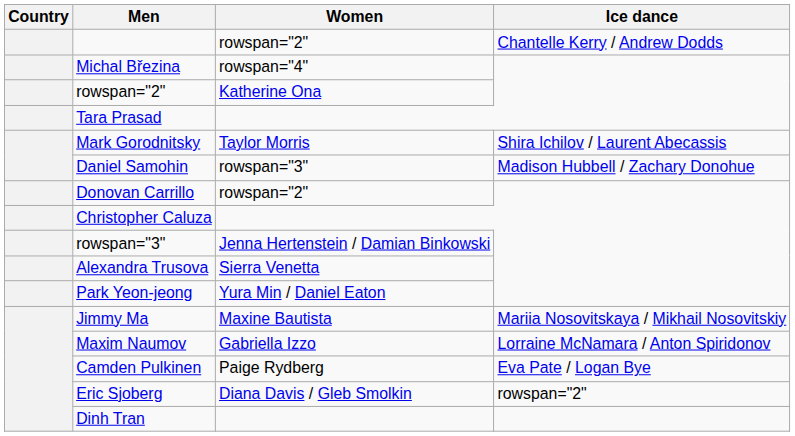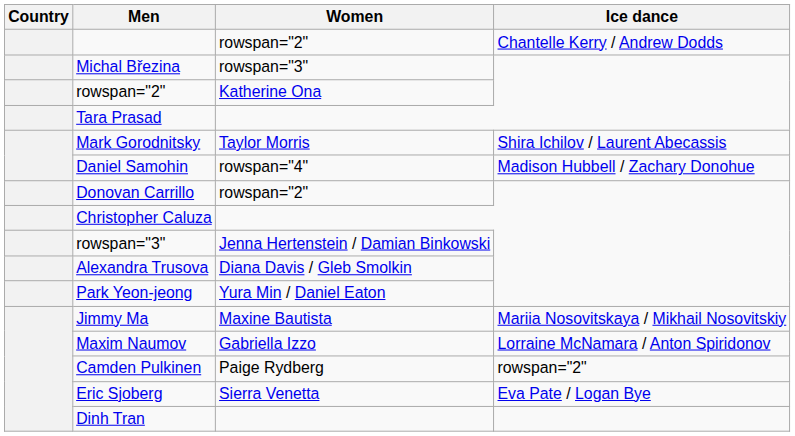(264, 67) rowspan="4" -> (264, 67) rowspan="3"
(264, 167) rowspan="3" -> (264, 167) rowspan="4"
(269, 268) Sierra Venetta -> (315, 268) Diana Davis / Gleb Smolkin
(574, 368) Eva Pate / Logan Bye -> (542, 368) rowspan="2"
(315, 393) Diana Davis / Gleb Smolkin -> (269, 393) Sierra Venetta
(542, 393) rowspan="2" -> (574, 393) Eva Pate / Logan Bye
